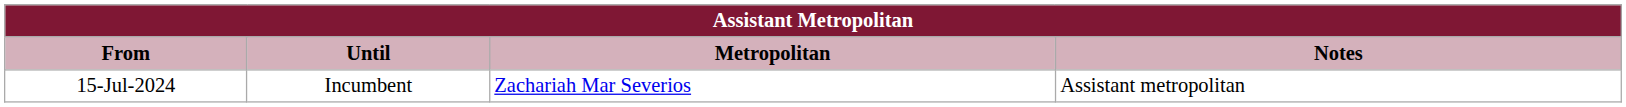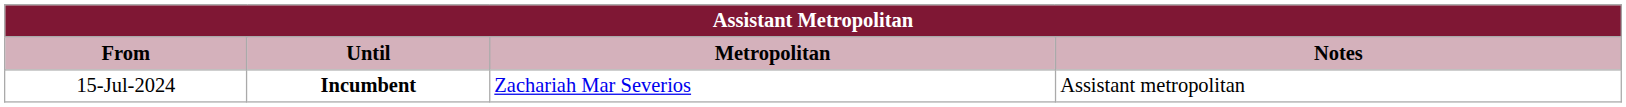(368, 85) normal -> (368, 85) bold
